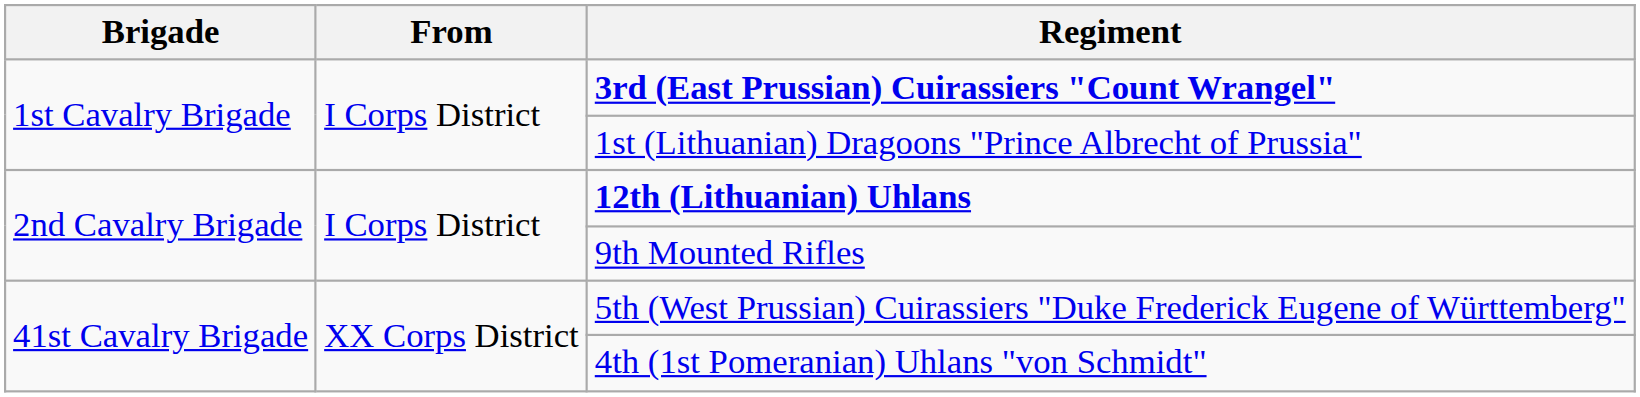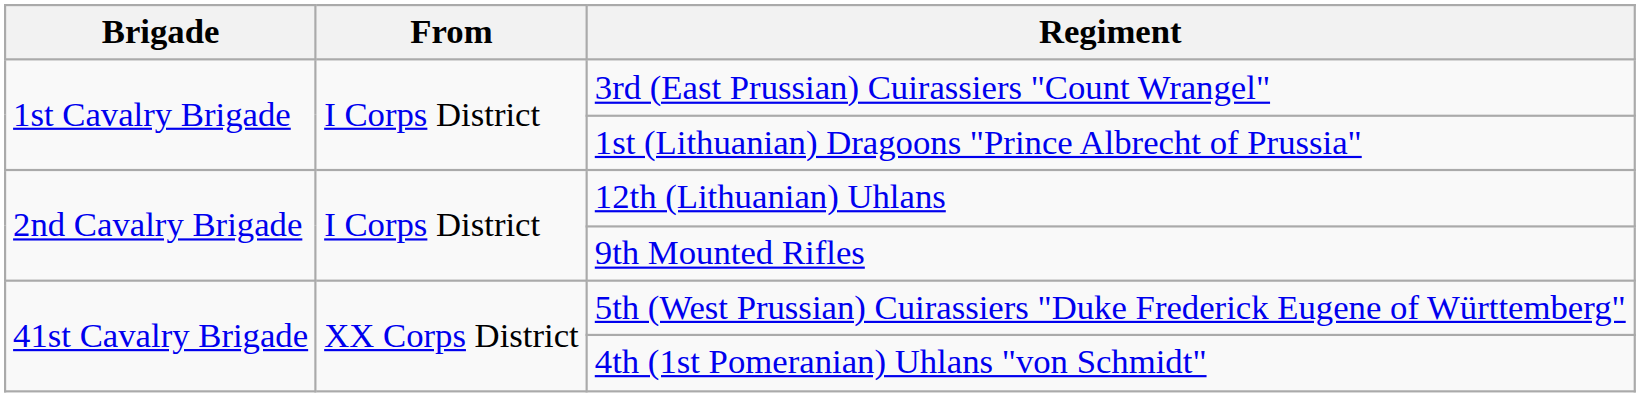(965, 87) bold -> (932, 87) normal
(783, 197) bold -> (770, 197) normal
